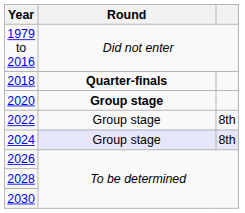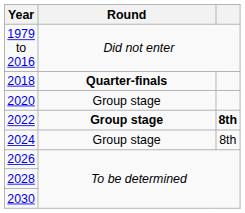(127, 101) bold -> (127, 101) normal
(127, 120) normal -> (127, 120) bold
(227, 120) normal -> (228, 120) bold
(127, 140) lavender background -> (127, 140) no background
(227, 140) lavender background -> (228, 140) no background
